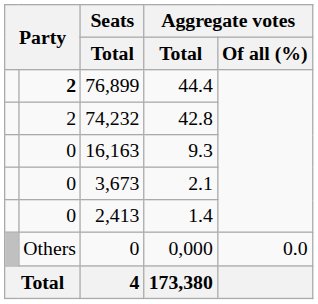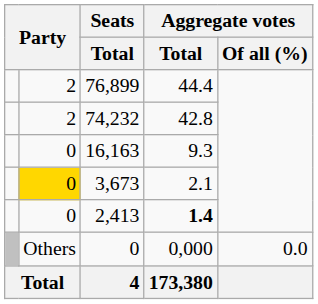(71, 86) bold -> (71, 86) normal
(71, 183) no background -> (71, 183) gold background
(200, 216) normal -> (200, 216) bold
